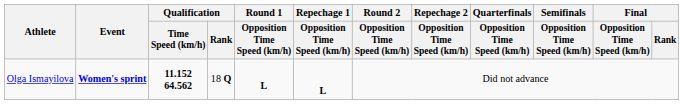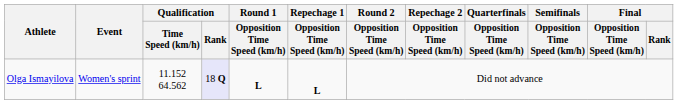(112, 79) bold -> (109, 79) normal
(178, 79) bold -> (172, 79) normal
(221, 79) no background -> (215, 79) lavender background
